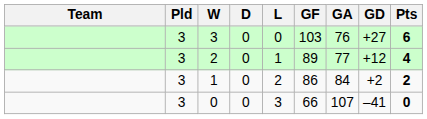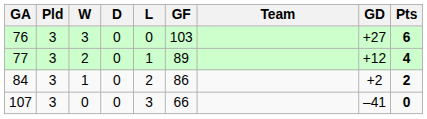columns swapped: (85, 15) <-> (342, 15)
